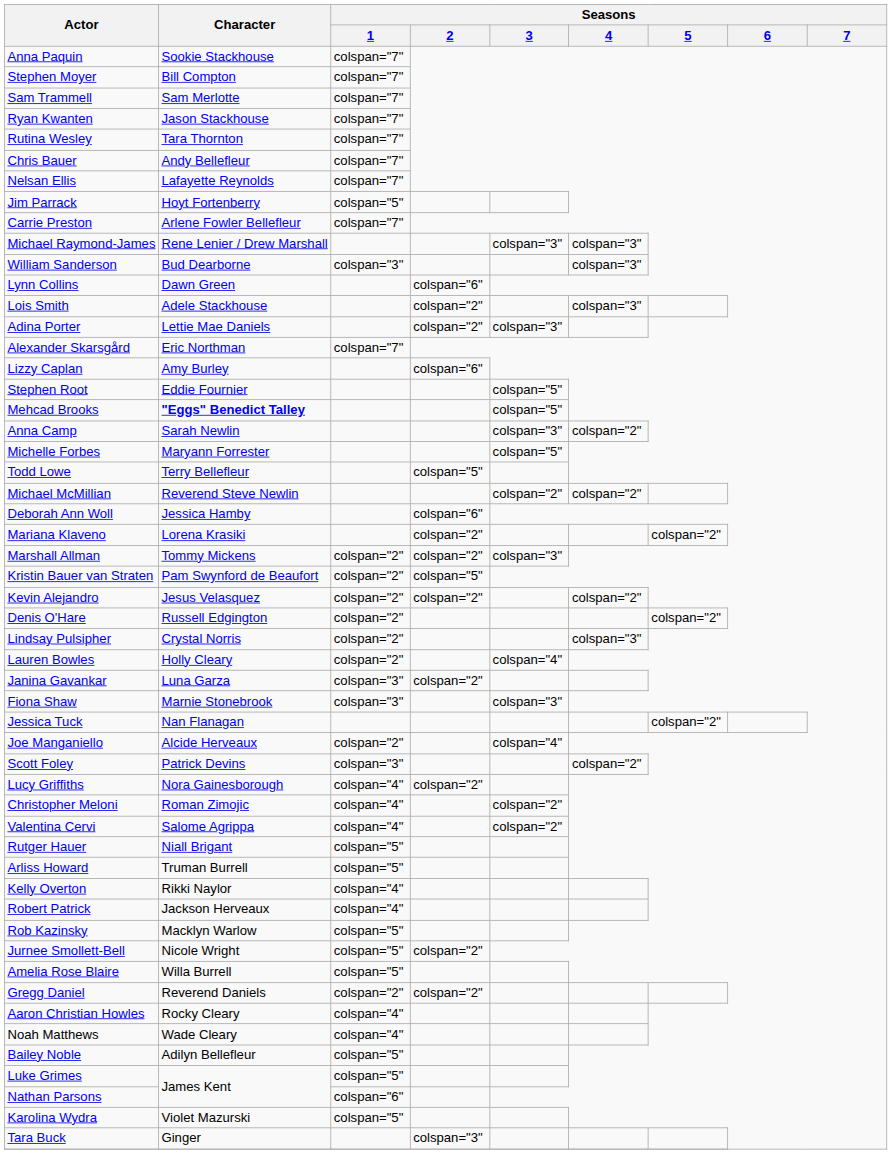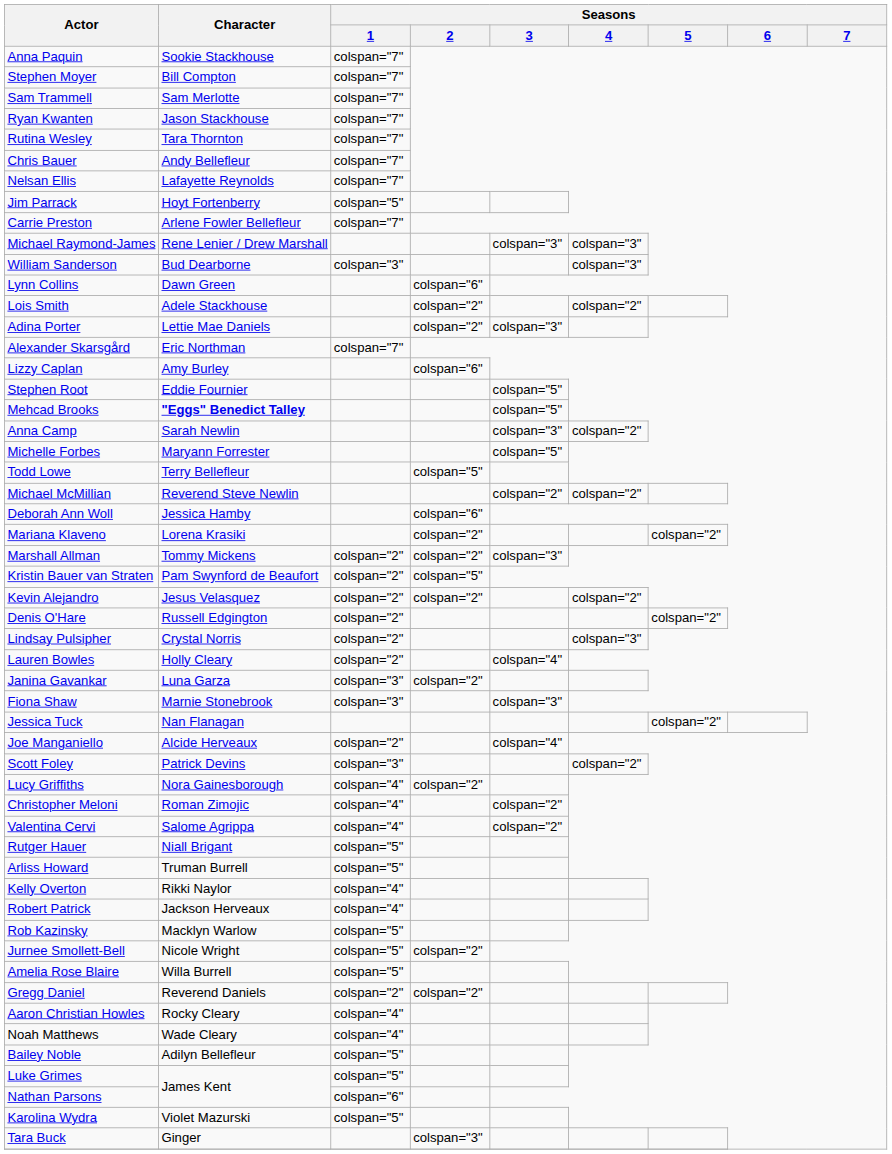(607, 306) colspan="3" -> (607, 306) colspan="2"
